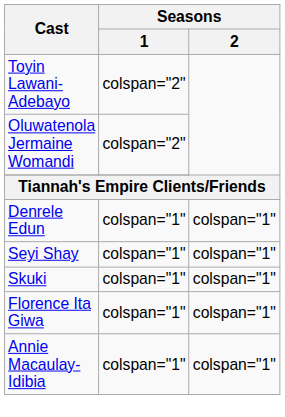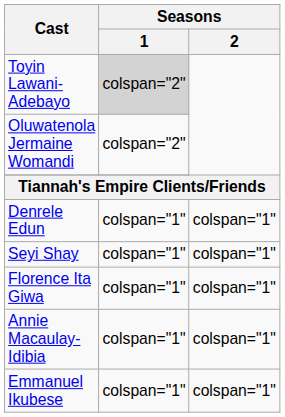(144, 84) no background -> (144, 84) lightgrey background
- row: (27, 279)
+ row: (46, 390)
